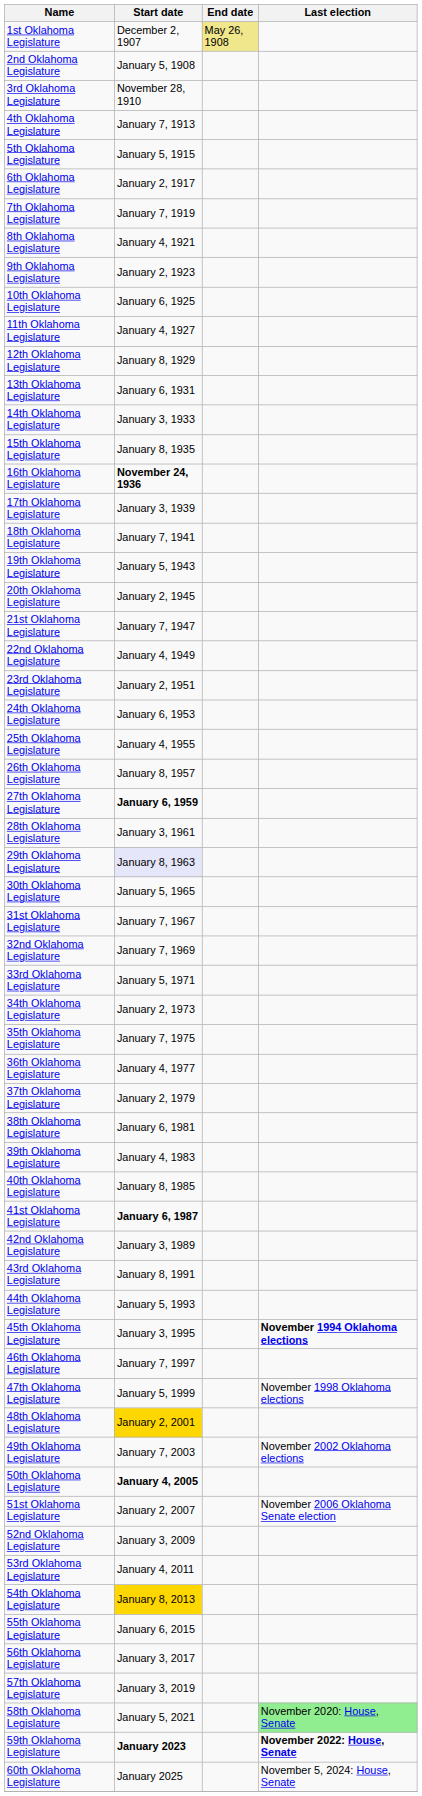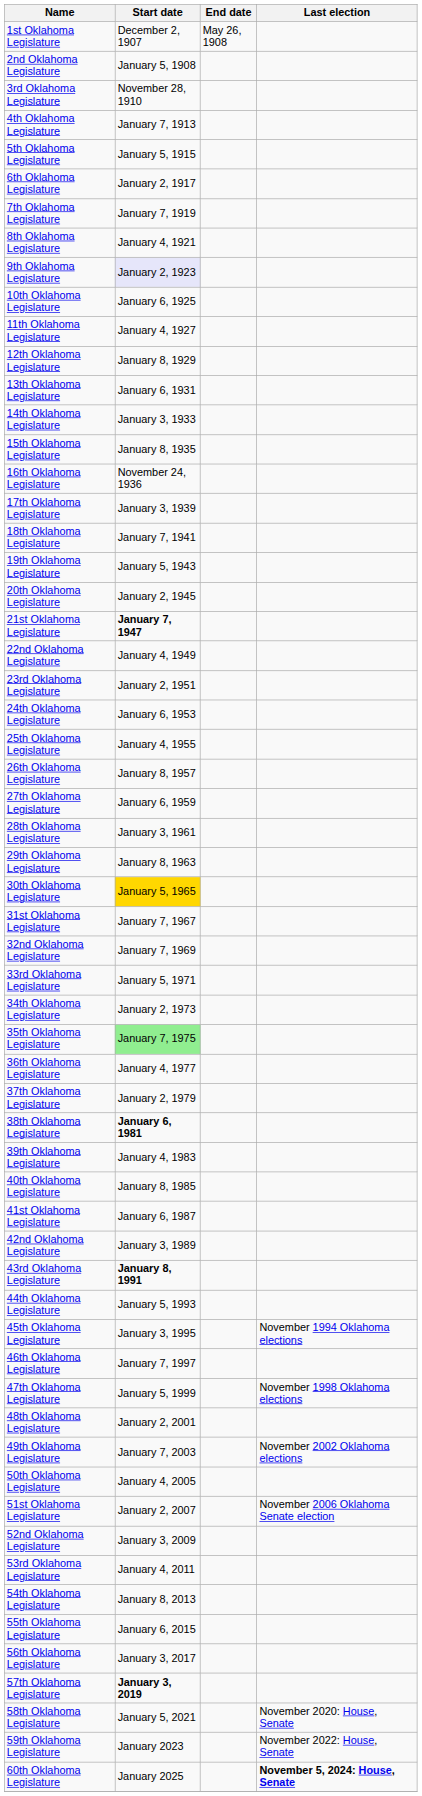(224, 36) khaki background -> (222, 36) no background
(156, 272) no background -> (157, 272) lavender background
(153, 478) bold -> (152, 478) normal
(156, 626) normal -> (145, 626) bold
(157, 803) bold -> (157, 803) normal
(156, 862) lavender background -> (157, 862) no background
(156, 891) no background -> (157, 891) gold background
(156, 1039) no background -> (157, 1039) lightgreen background
(156, 1127) normal -> (145, 1127) bold
(157, 1216) bold -> (157, 1216) normal
(156, 1275) normal -> (145, 1275) bold
(329, 1334) bold -> (324, 1334) normal
(156, 1422) gold background -> (157, 1422) no background
(157, 1481) bold -> (157, 1481) normal
(156, 1599) gold background -> (157, 1599) no background
(156, 1688) normal -> (145, 1688) bold
(320, 1717) lightgreen background -> (318, 1717) no background
(151, 1747) bold -> (151, 1747) normal
(323, 1747) bold -> (318, 1747) normal
(326, 1776) normal -> (327, 1776) bold
